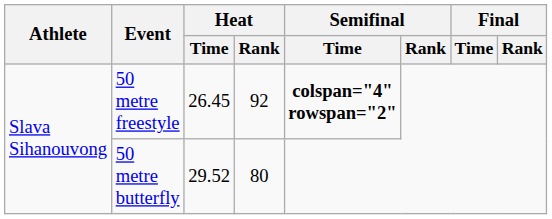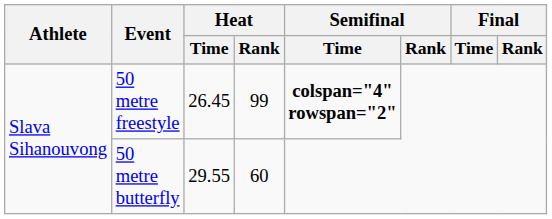(259, 101) 92 -> (259, 101) 99
(209, 176) 29.52 -> (209, 176) 29.55
(259, 176) 80 -> (259, 176) 60
